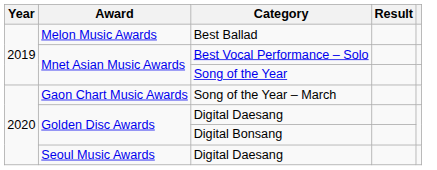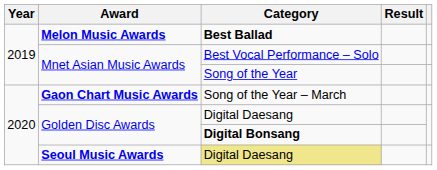(99, 34) normal -> (103, 34) bold
(226, 34) normal -> (238, 34) bold
(115, 94) normal -> (120, 94) bold
(238, 134) normal -> (252, 134) bold
(98, 154) normal -> (102, 154) bold
(238, 154) no background -> (248, 154) khaki background
